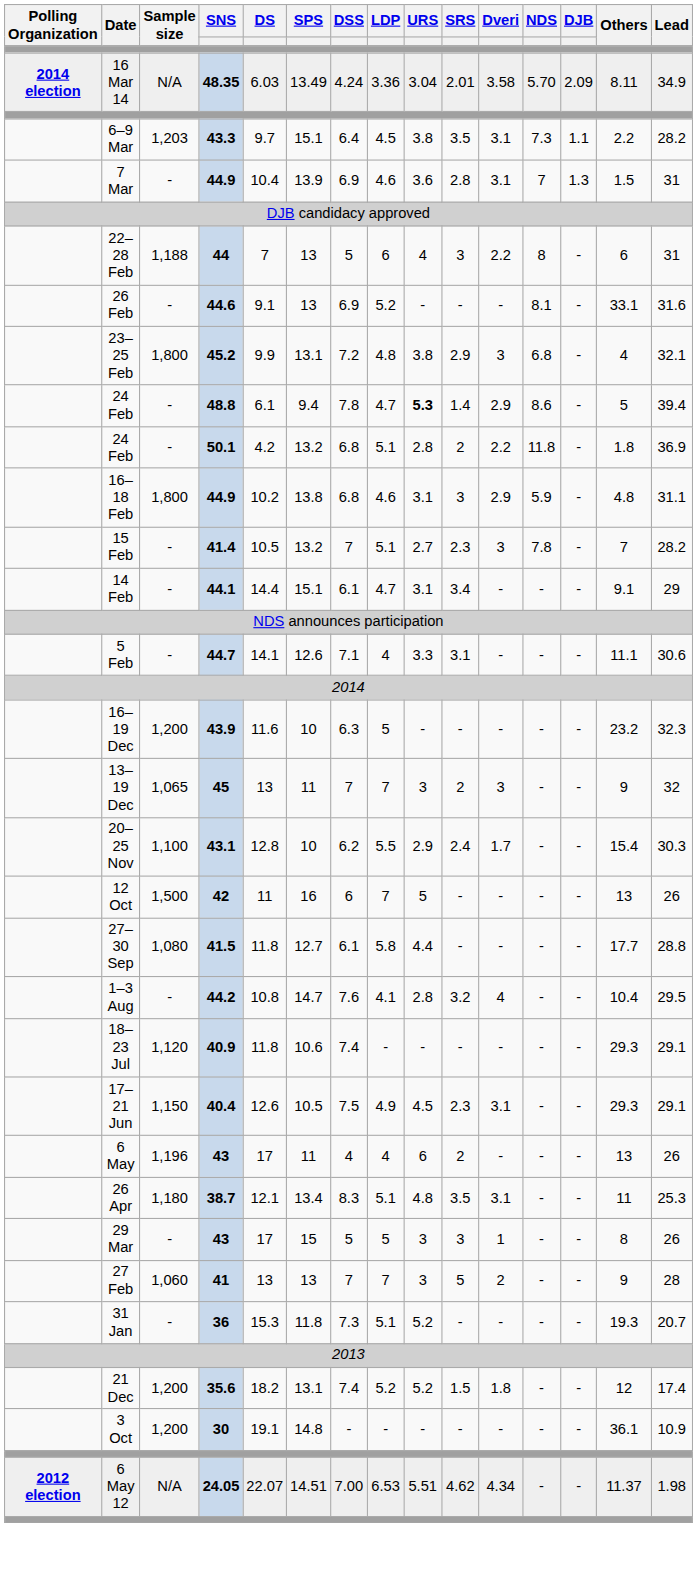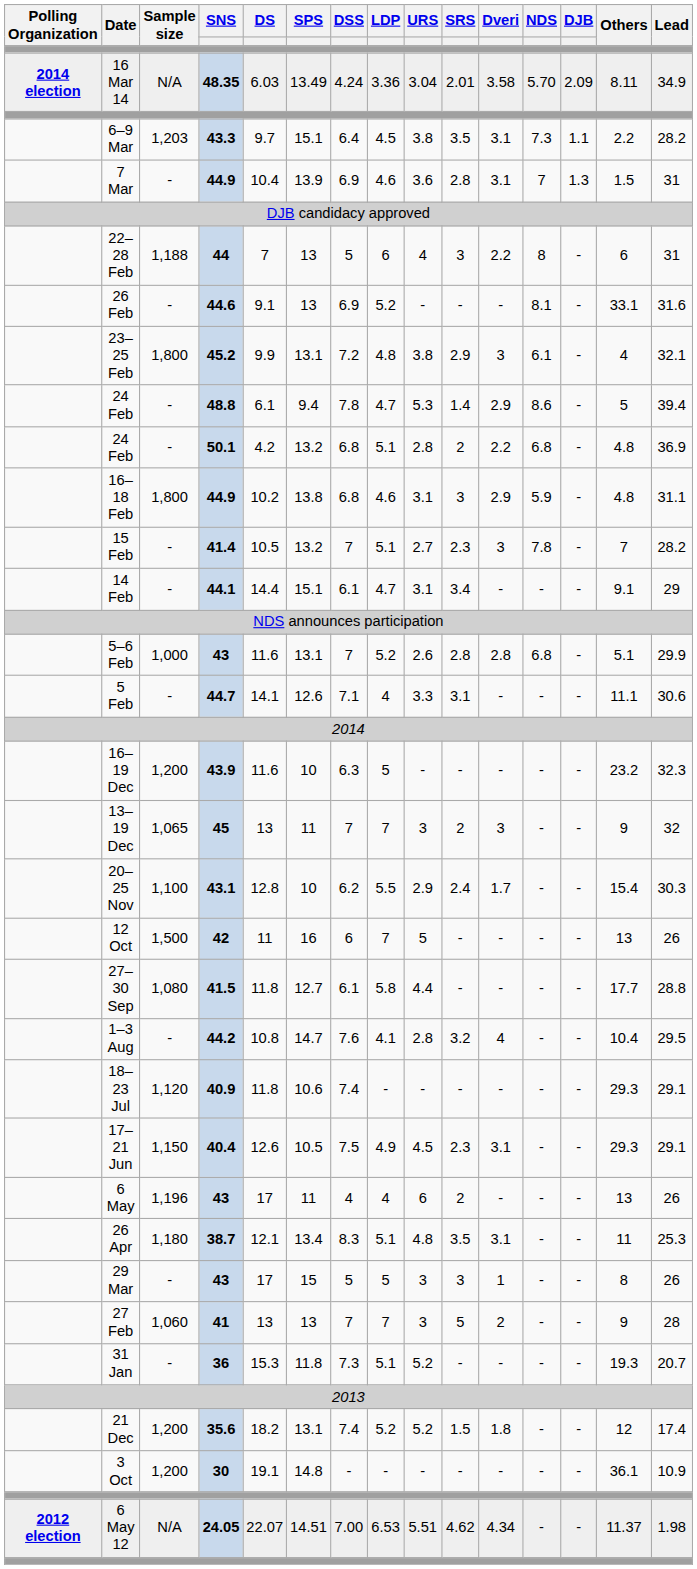(542, 355) 6.8 -> (542, 355) 6.1
(423, 405) bold -> (423, 405) normal
(542, 446) 11.8 -> (542, 446) 6.8
(624, 446) 1.8 -> (624, 446) 4.8
+ row: (121, 654)
